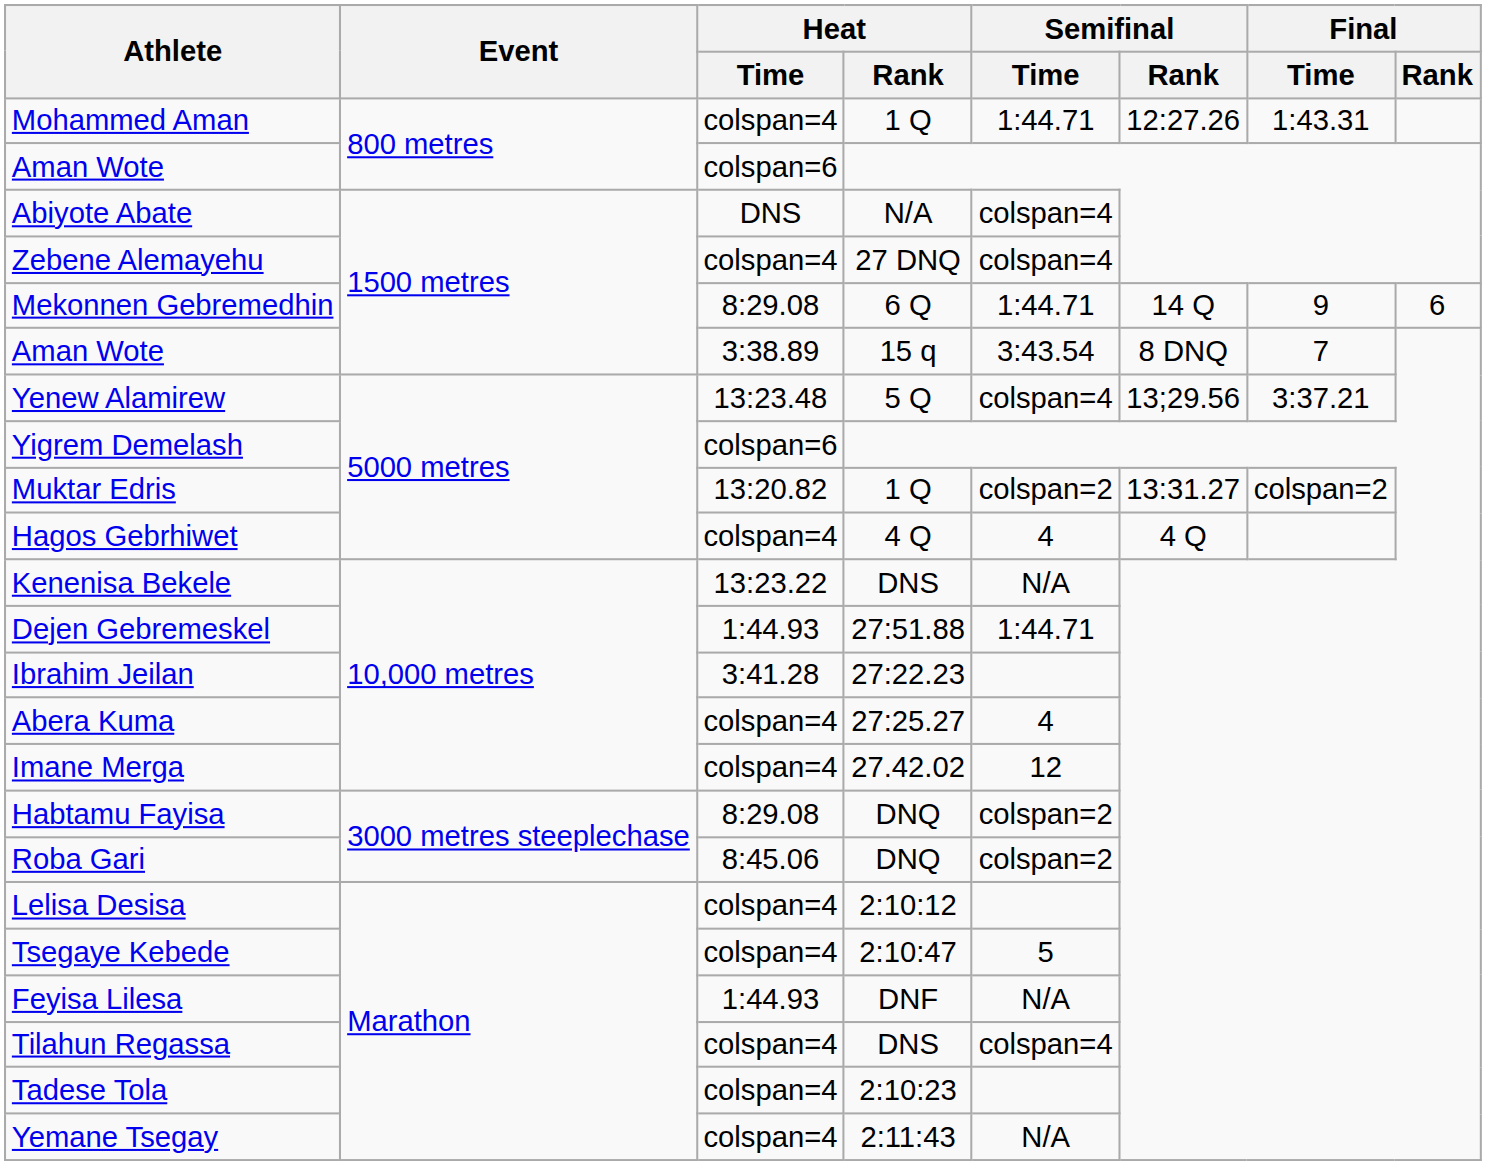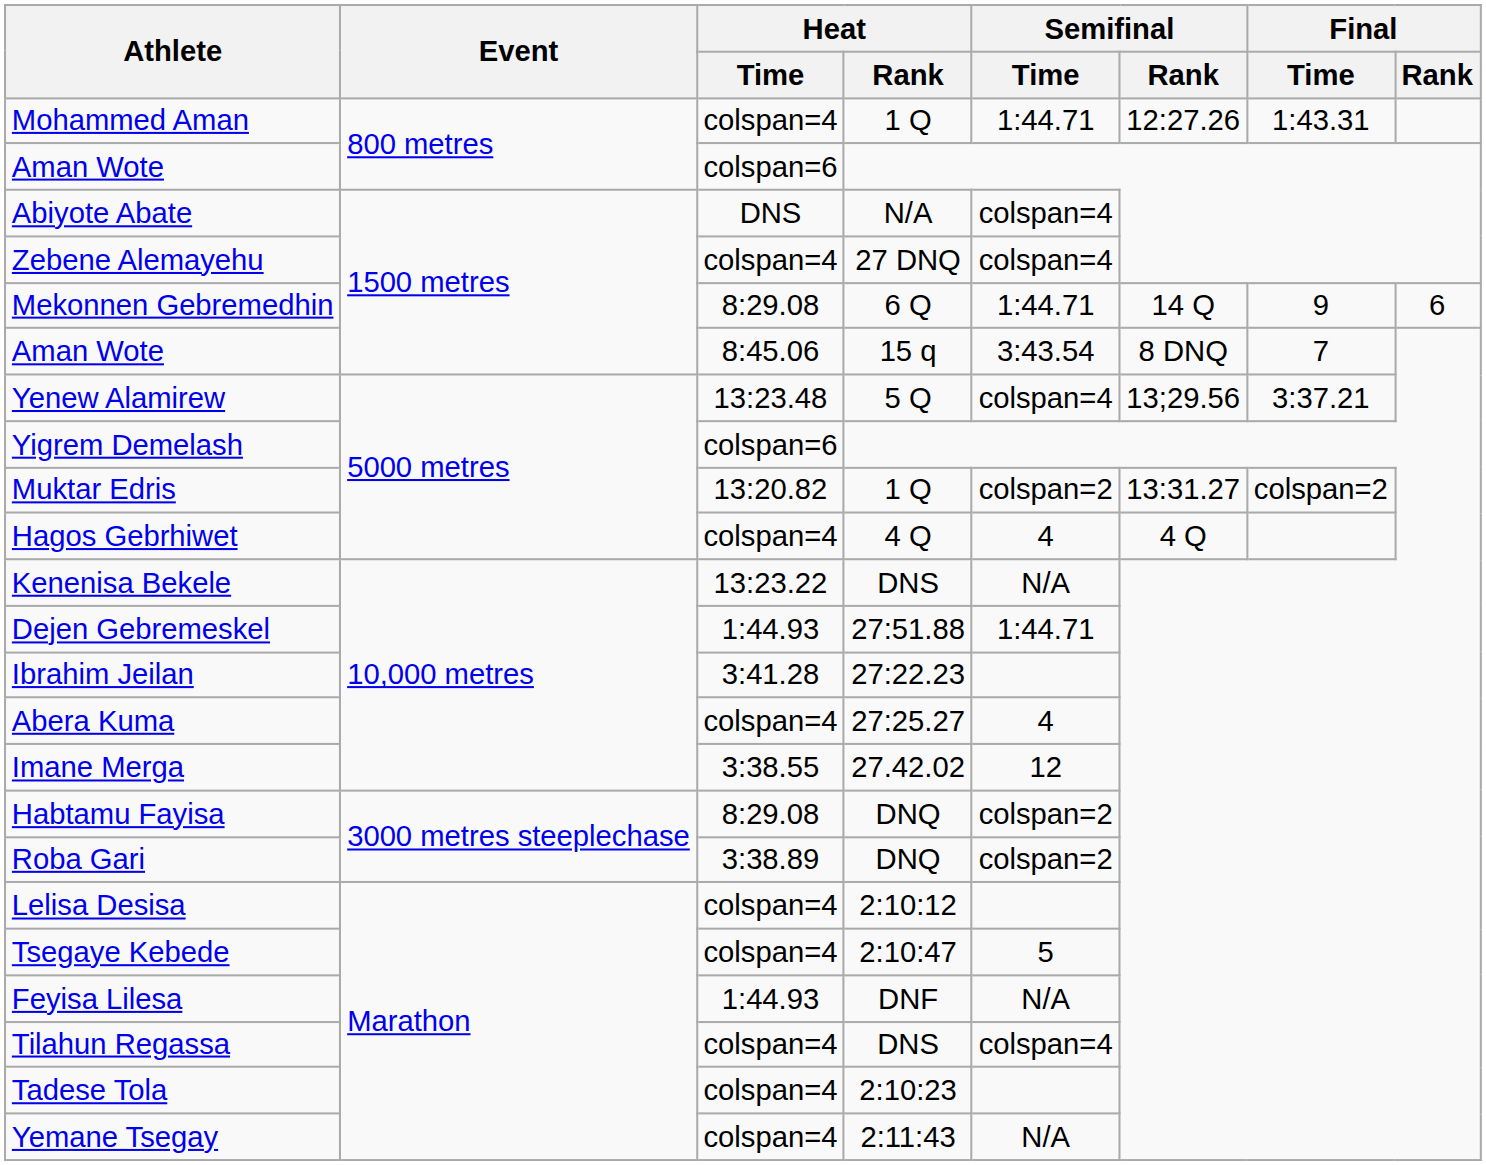(770, 352) 3:38.89 -> (770, 352) 8:45.06
(770, 767) colspan=4 -> (770, 767) 3:38.55
(770, 860) 8:45.06 -> (770, 860) 3:38.89
